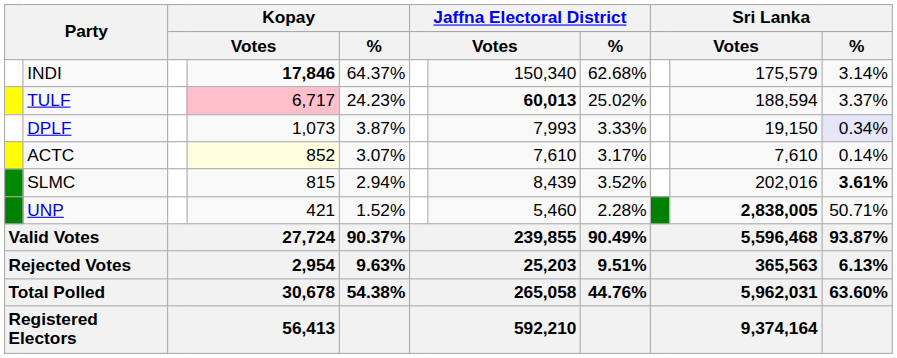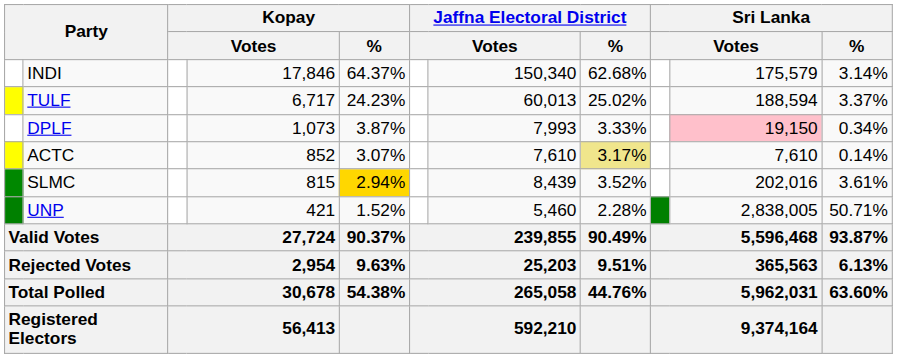(309, 73) bold -> (309, 73) normal
(314, 100) pink background -> (314, 100) no background
(550, 100) bold -> (550, 100) normal
(791, 127) no background -> (791, 127) pink background
(863, 127) lavender background -> (863, 127) no background
(321, 155) lightyellow background -> (321, 155) no background
(622, 155) no background -> (622, 155) khaki background
(381, 182) no background -> (381, 182) gold background
(863, 182) bold -> (863, 182) normal
(779, 210) bold -> (779, 210) normal
